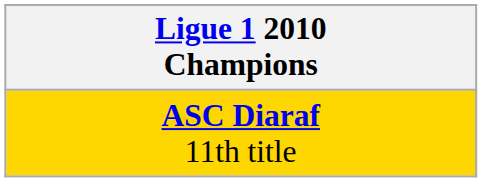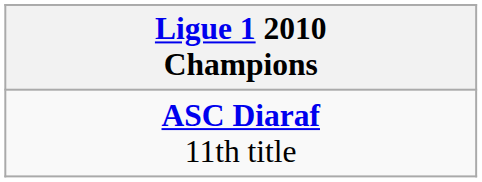(241, 132) gold background -> (241, 132) no background
